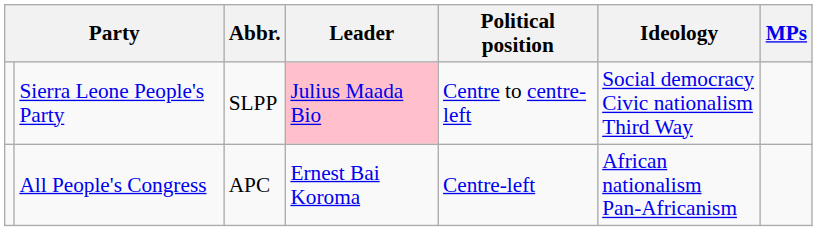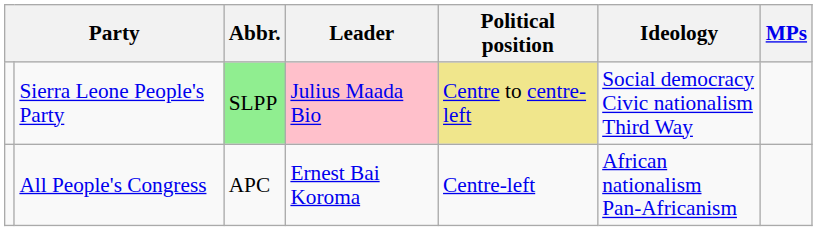(253, 103) no background -> (253, 103) lightgreen background
(515, 103) no background -> (515, 103) khaki background
